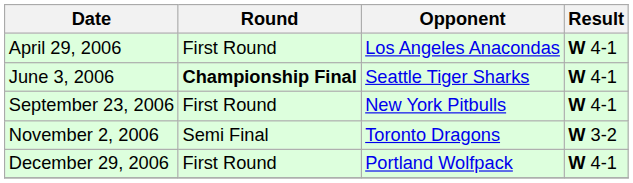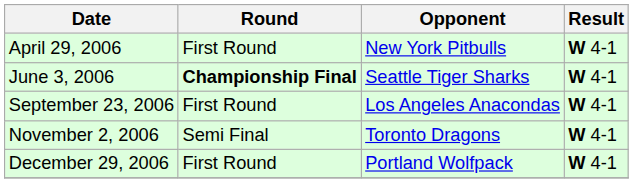(463, 47) Los Angeles Anacondas -> (436, 47) New York Pitbulls
(436, 105) New York Pitbulls -> (463, 105) Los Angeles Anacondas
(593, 134) W 3-2 -> (593, 134) W 4-1
